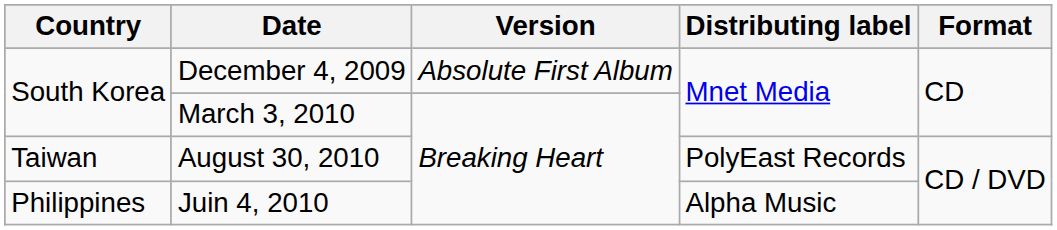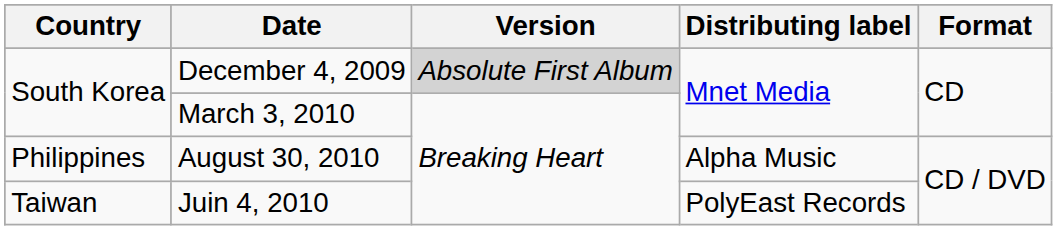(546, 70) no background -> (546, 70) lightgrey background
(54, 158) Taiwan -> (78, 158) Philippines
(795, 158) PolyEast Records -> (761, 158) Alpha Music
(78, 202) Philippines -> (54, 202) Taiwan
(761, 202) Alpha Music -> (795, 202) PolyEast Records
